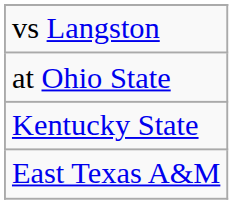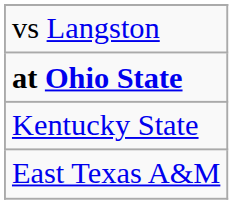(91, 76) normal -> (97, 76) bold
